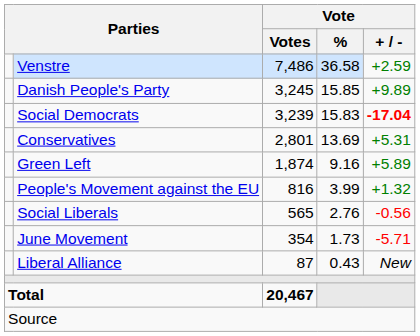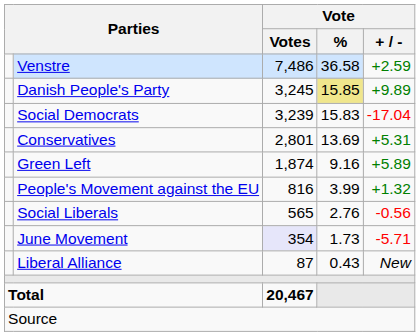(340, 90) no background -> (340, 90) khaki background
(389, 115) bold -> (389, 115) normal
(301, 238) no background -> (301, 238) lavender background
